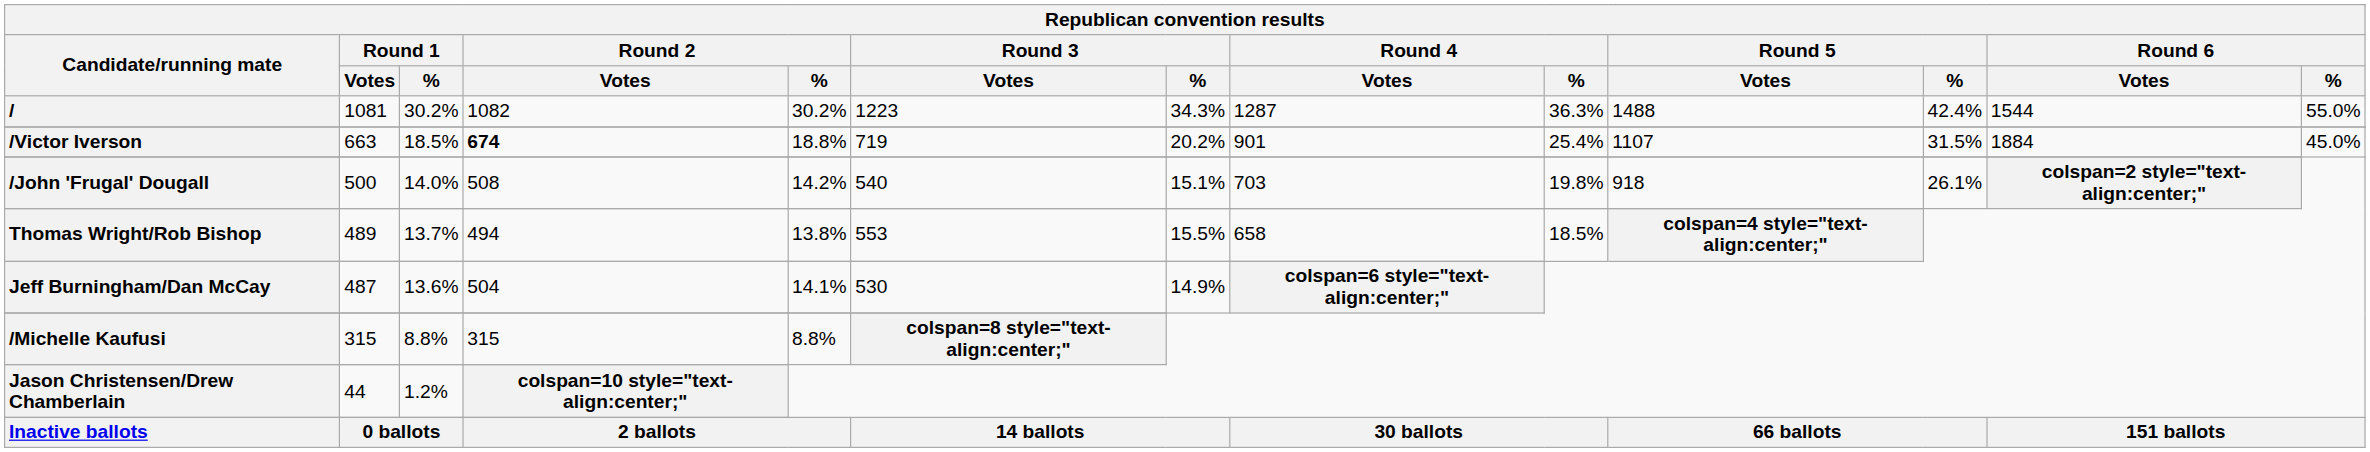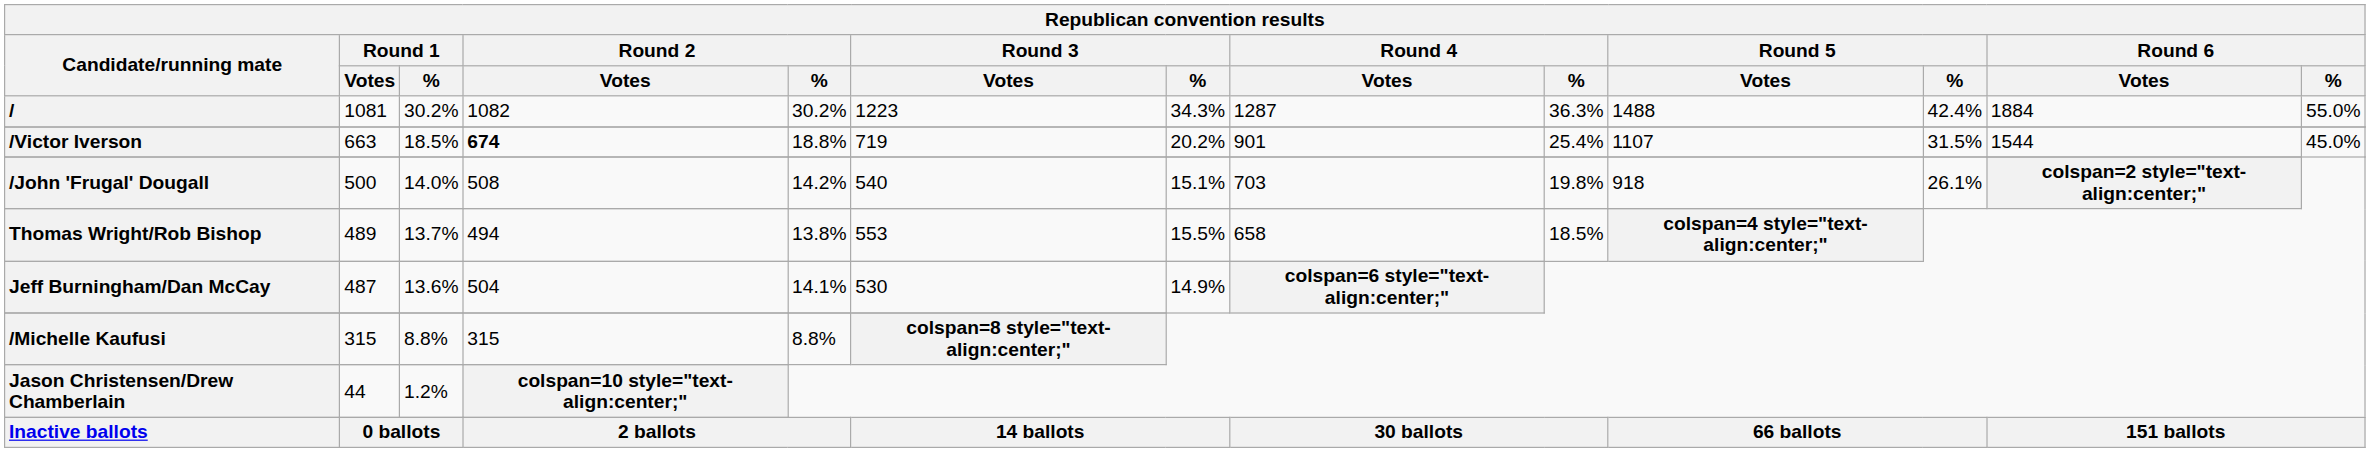(2012, 111) 1544 -> (2012, 111) 1884
(2012, 141) 1884 -> (2012, 141) 1544
